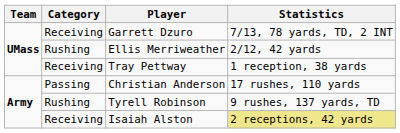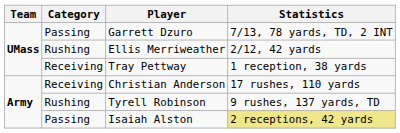(74, 32) Receiving -> (67, 32) Passing
(67, 84) Passing -> (74, 84) Receiving
(74, 120) Receiving -> (67, 120) Passing
